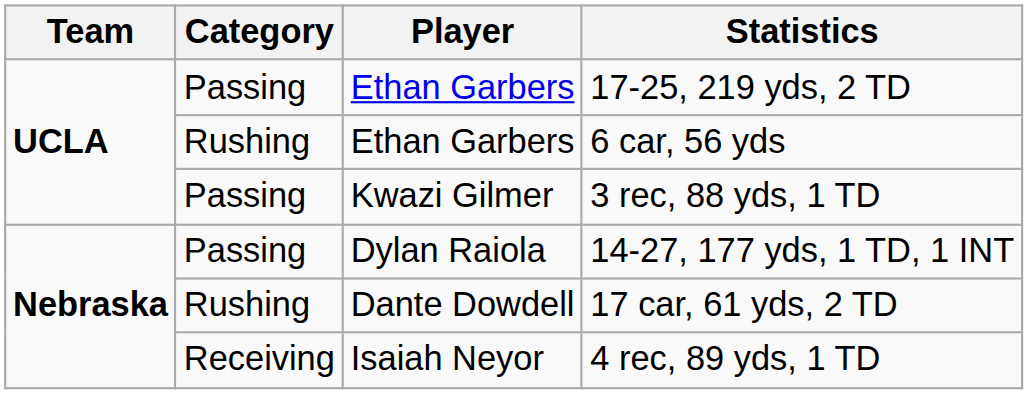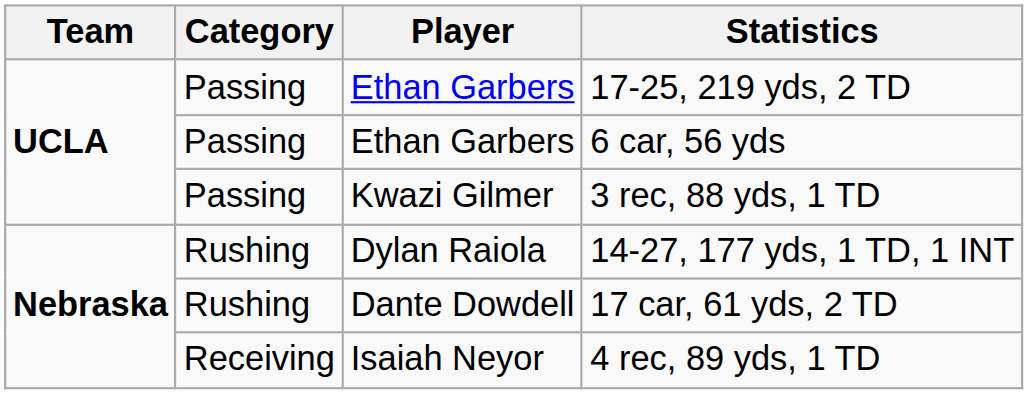(247, 141) Rushing -> (245, 141) Passing
(245, 250) Passing -> (247, 250) Rushing
